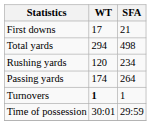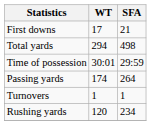rows swapped: (37, 62) <-> (47, 112)
(94, 95) bold -> (94, 95) normal
